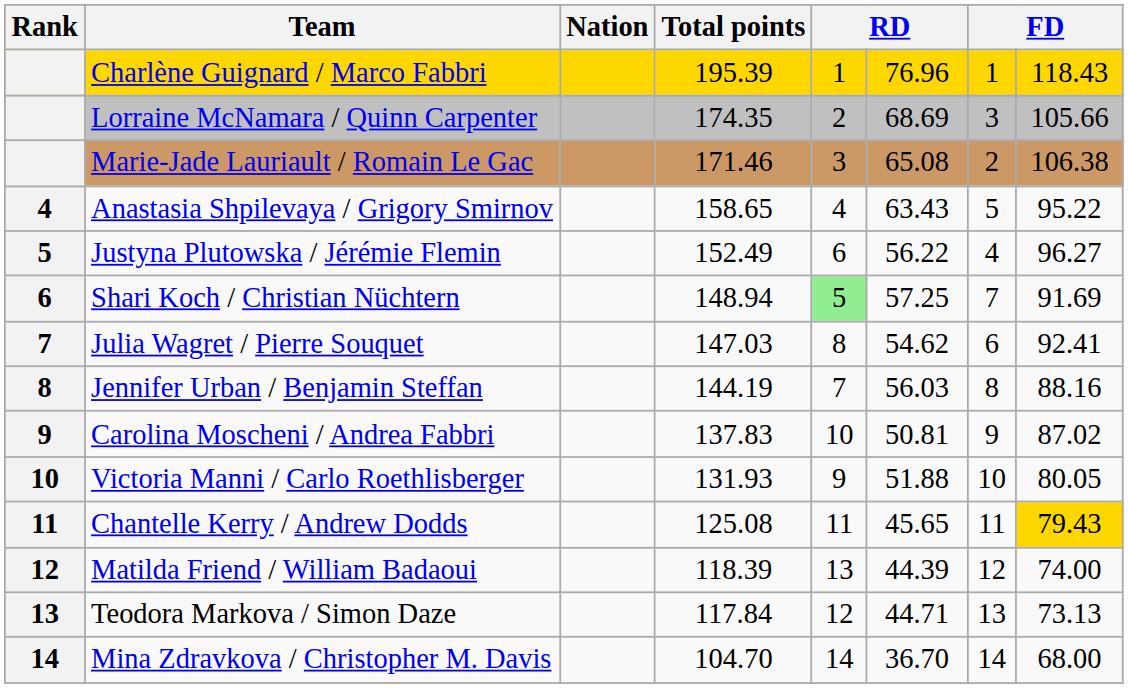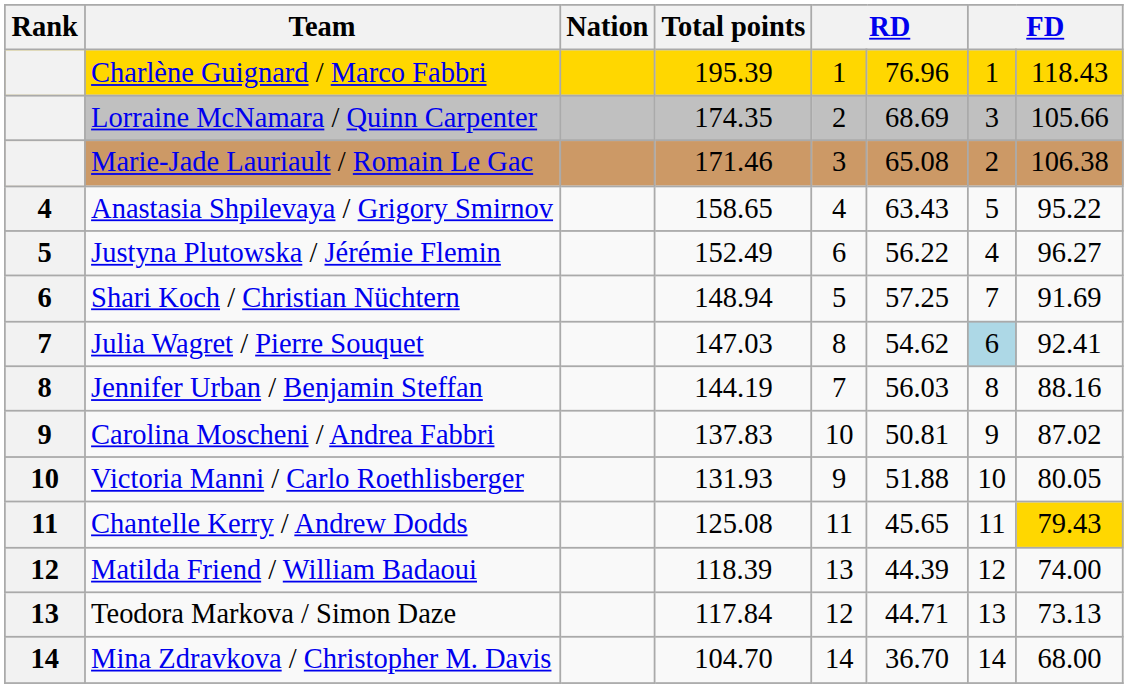(839, 298) lightgreen background -> (839, 298) no background
(992, 343) no background -> (992, 343) lightblue background
